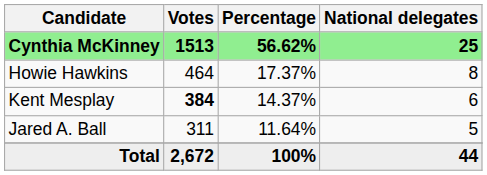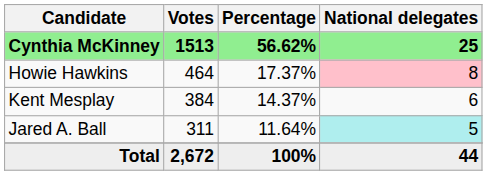(473, 73) no background -> (473, 73) pink background
(199, 101) bold -> (199, 101) normal
(473, 128) no background -> (473, 128) paleturquoise background
